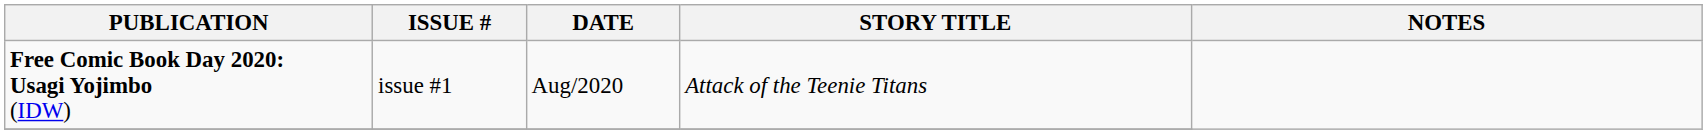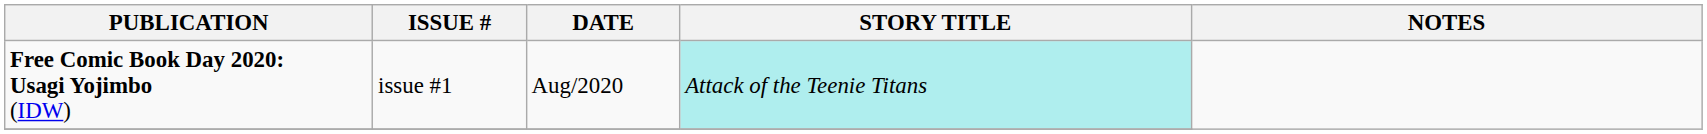(806, 84) no background -> (806, 84) paleturquoise background
